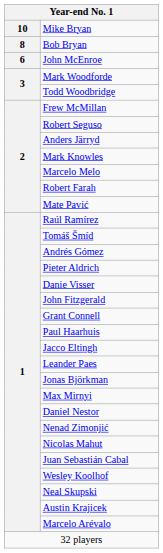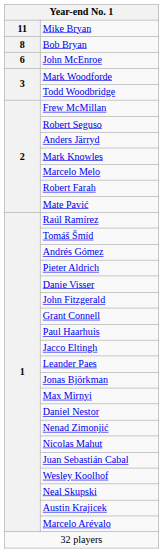(22, 28) 10 -> (22, 28) 11
